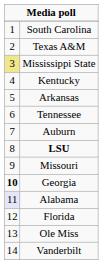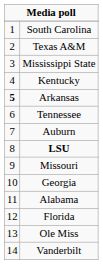(12, 64) khaki background -> (12, 64) no background
(12, 98) normal -> (12, 98) bold
(12, 183) bold -> (12, 183) normal
(12, 200) lavender background -> (12, 200) no background
